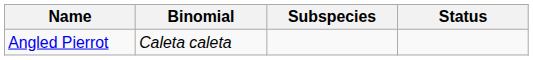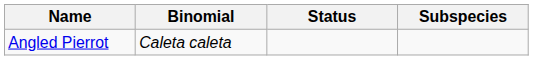columns swapped: (332, 17) <-> (463, 17)
